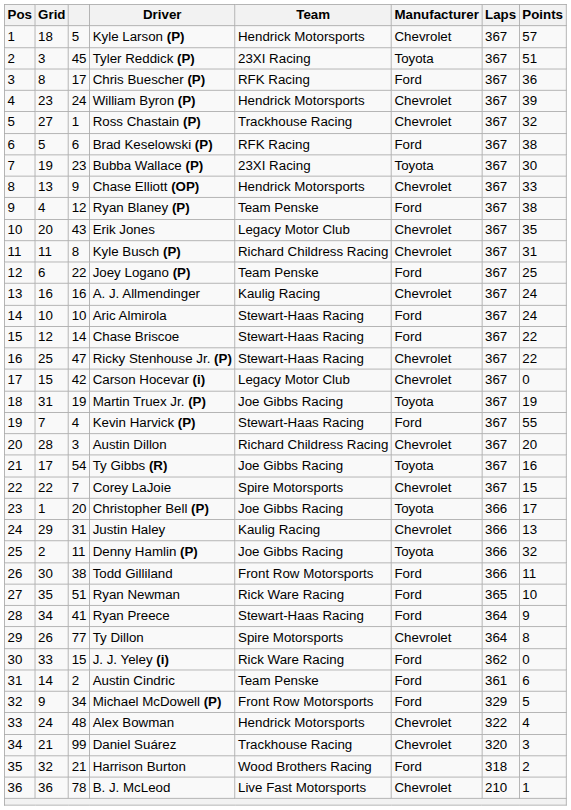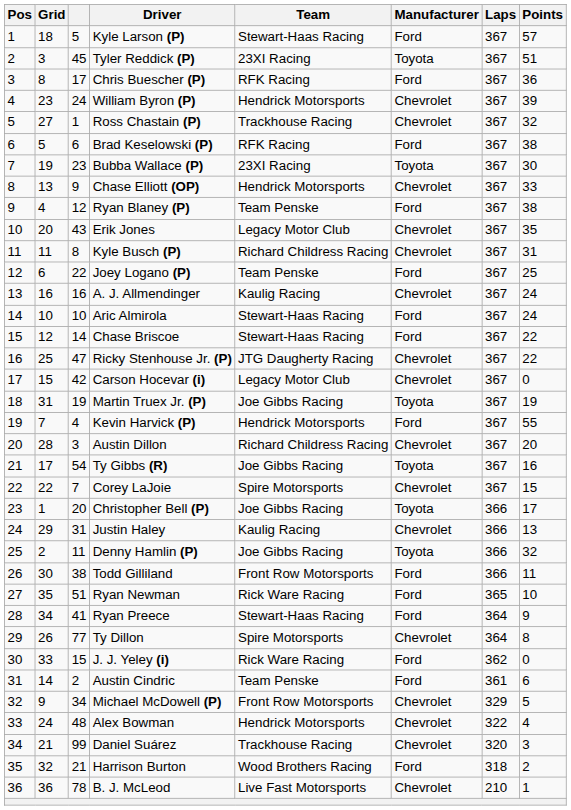(301, 36) Hendrick Motorsports -> (301, 36) Stewart-Haas Racing
(423, 36) Chevrolet -> (408, 36) Ford
(301, 358) Stewart-Haas Racing -> (306, 358) JTG Daugherty Racing
(301, 422) Stewart-Haas Racing -> (301, 422) Hendrick Motorsports
(408, 701) Ford -> (423, 701) Chevrolet
